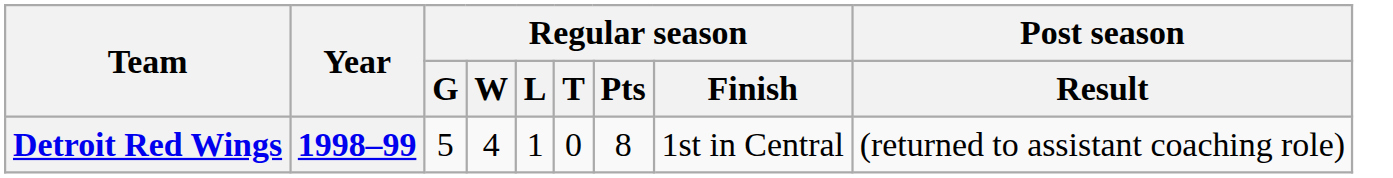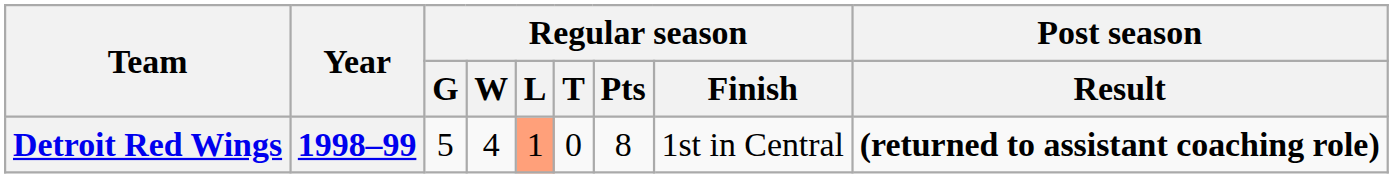(535, 144) no background -> (535, 144) lightsalmon background
(1102, 144) normal -> (1120, 144) bold
